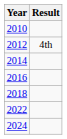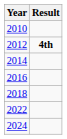(46, 45) normal -> (46, 45) bold
